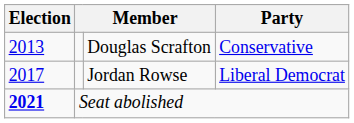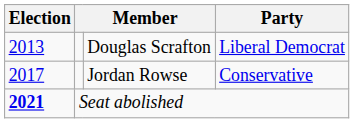(266, 46) Conservative -> (282, 46) Liberal Democrat
(282, 74) Liberal Democrat -> (266, 74) Conservative
